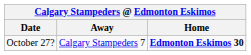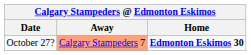(102, 43) no background -> (102, 43) lightsalmon background
